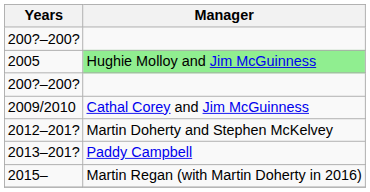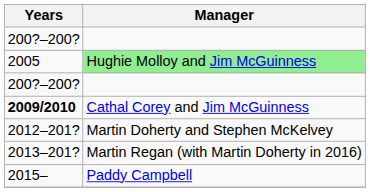(42, 107) normal -> (42, 107) bold
(139, 152) Paddy Campbell -> (224, 152) Martin Regan (with Martin Doherty in 2016)
(224, 175) Martin Regan (with Martin Doherty in 2016) -> (139, 175) Paddy Campbell
